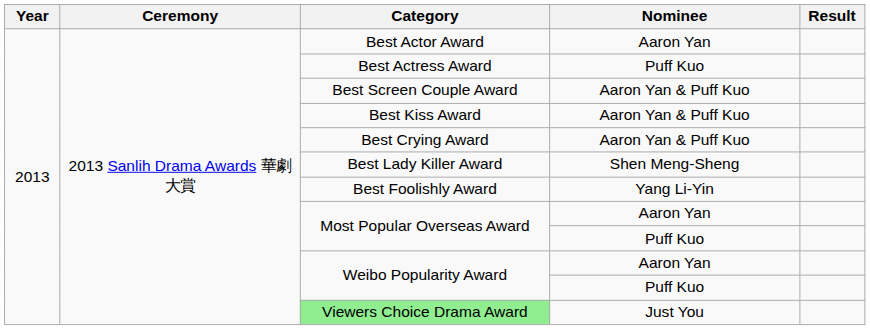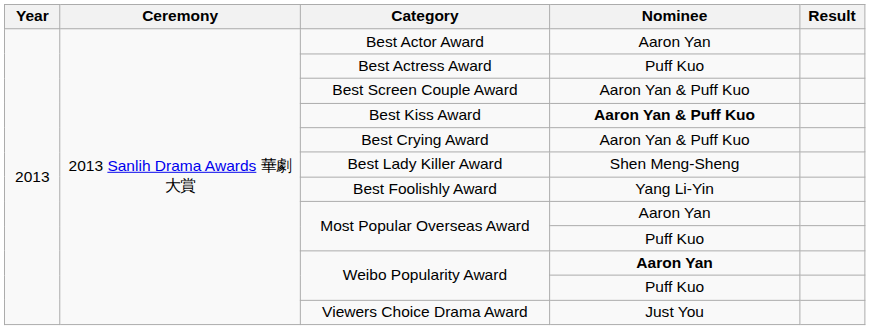(675, 115) normal -> (675, 115) bold
(675, 262) normal -> (675, 262) bold
(425, 312) lightgreen background -> (425, 312) no background
